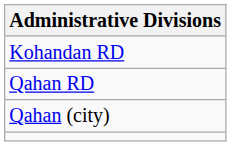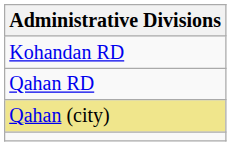(59, 115) no background -> (59, 115) khaki background
